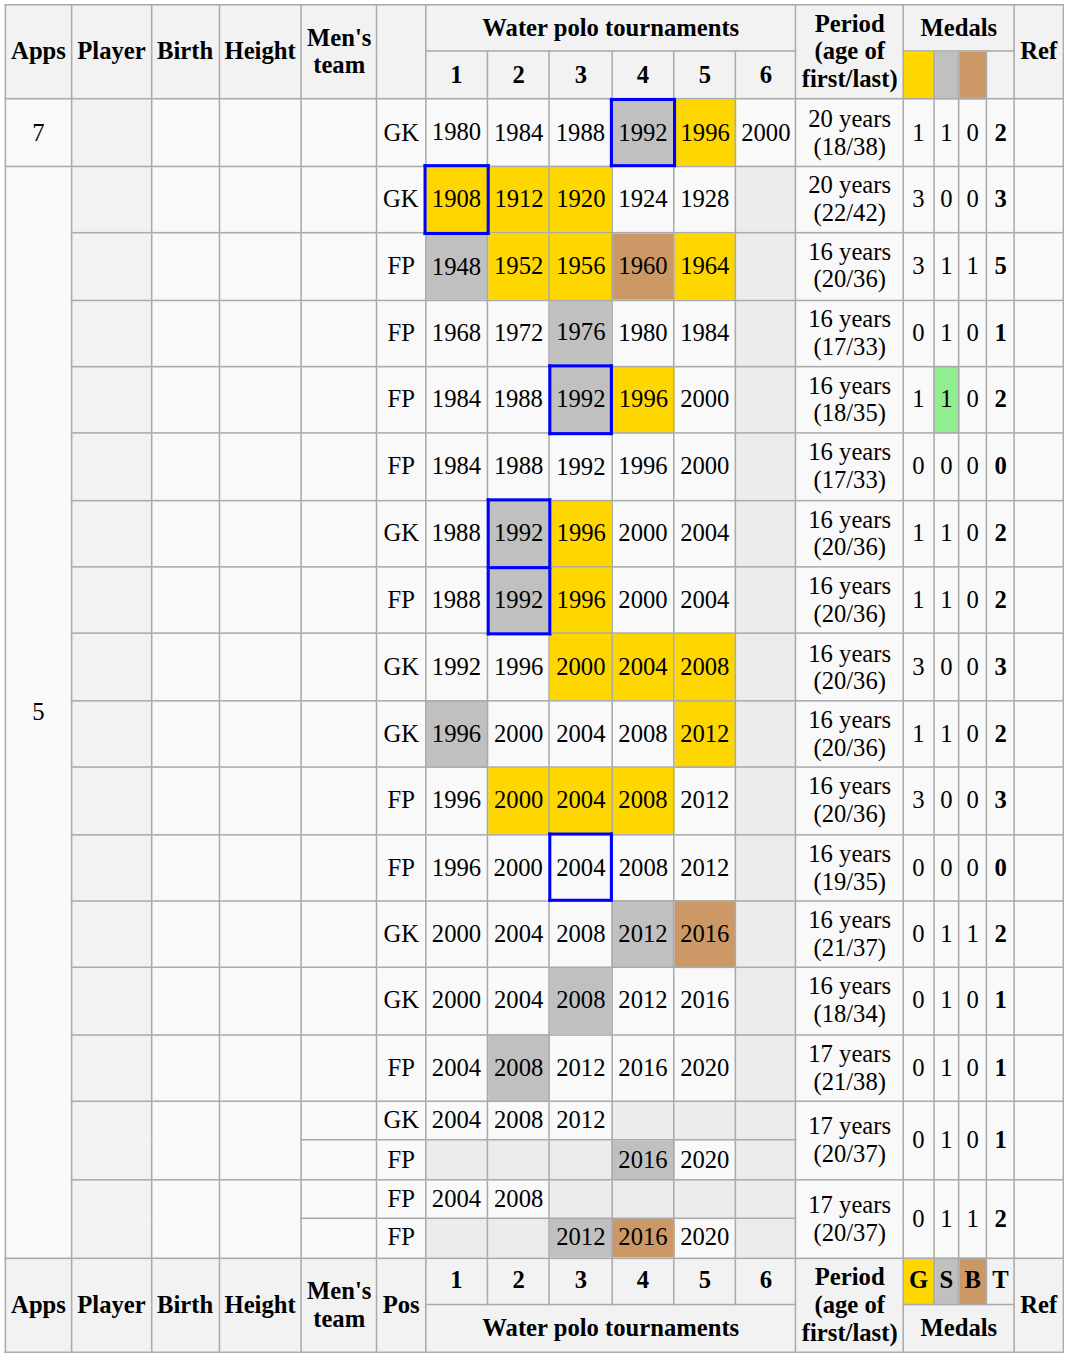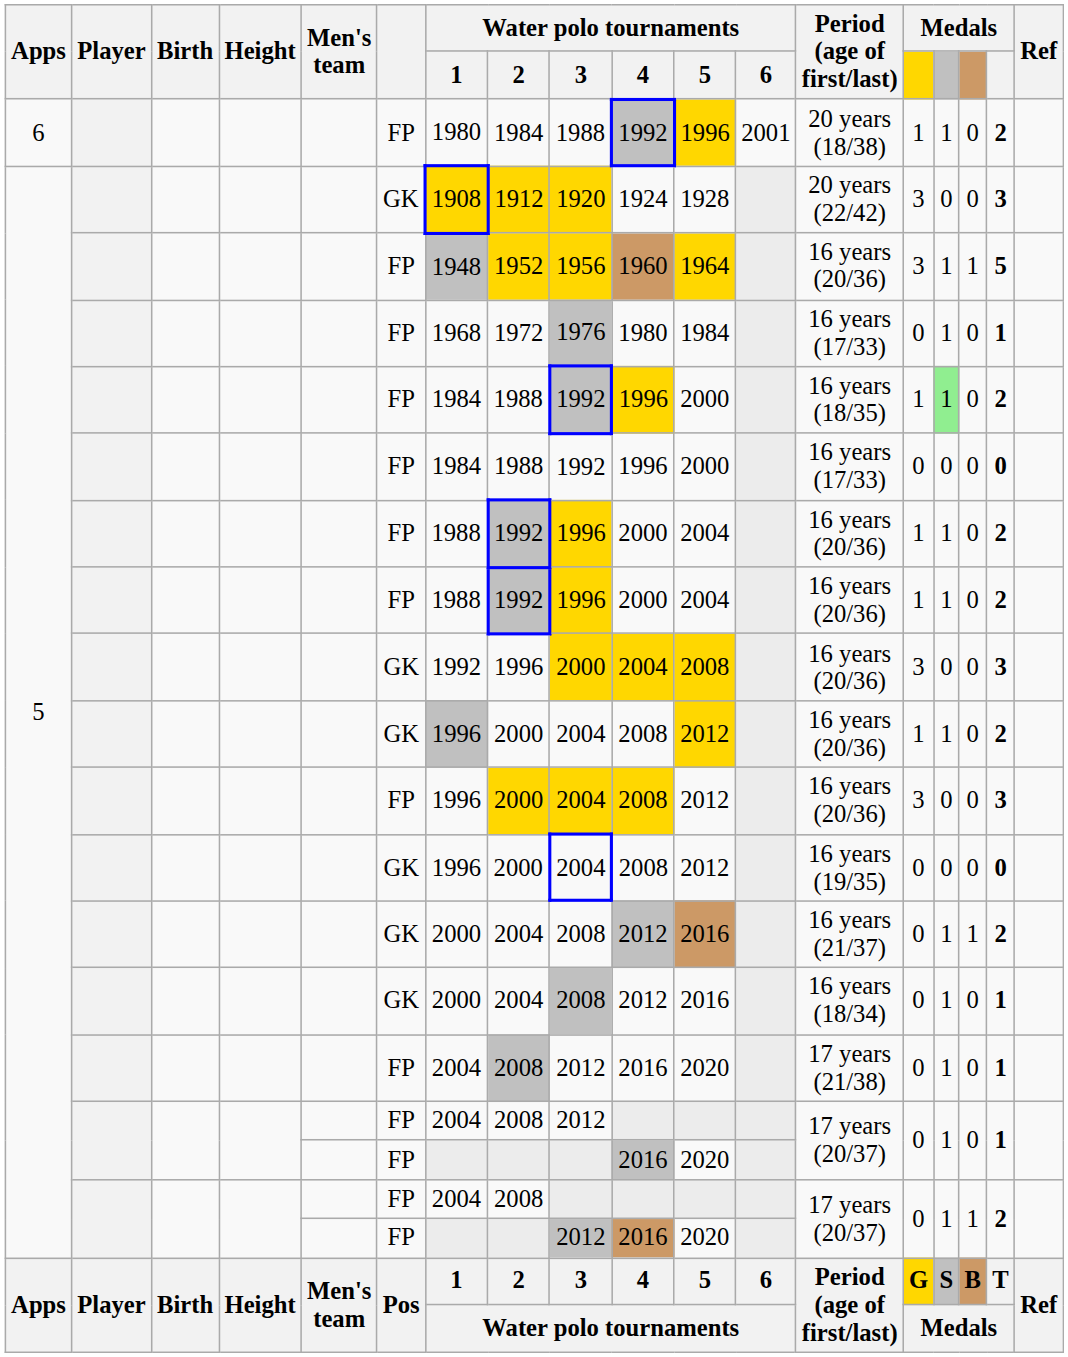(38, 132) 7 -> (38, 132) 6
(401, 132) GK -> (401, 132) FP
(766, 132) 2000 -> (766, 132) 2001
(401, 533) GK -> (401, 533) FP
(401, 867) FP -> (401, 867) GK
(401, 1120) GK -> (401, 1120) FP
